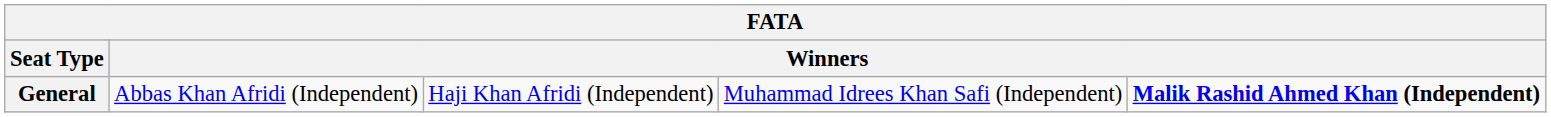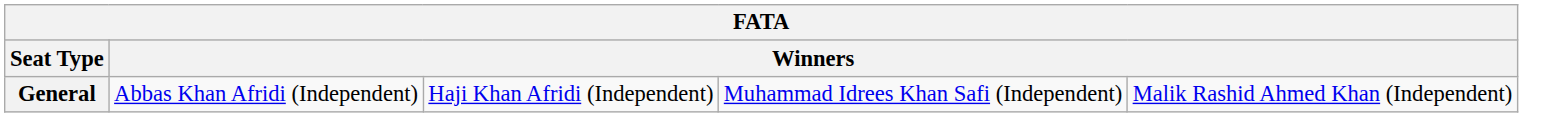(1336, 93) bold -> (1322, 93) normal
